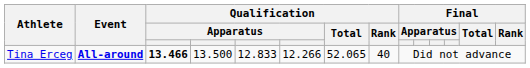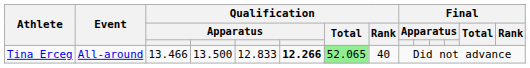(111, 54) bold -> (111, 54) normal
(168, 54) bold -> (168, 54) normal
(302, 54) normal -> (302, 54) bold
(346, 54) no background -> (346, 54) lightgreen background
